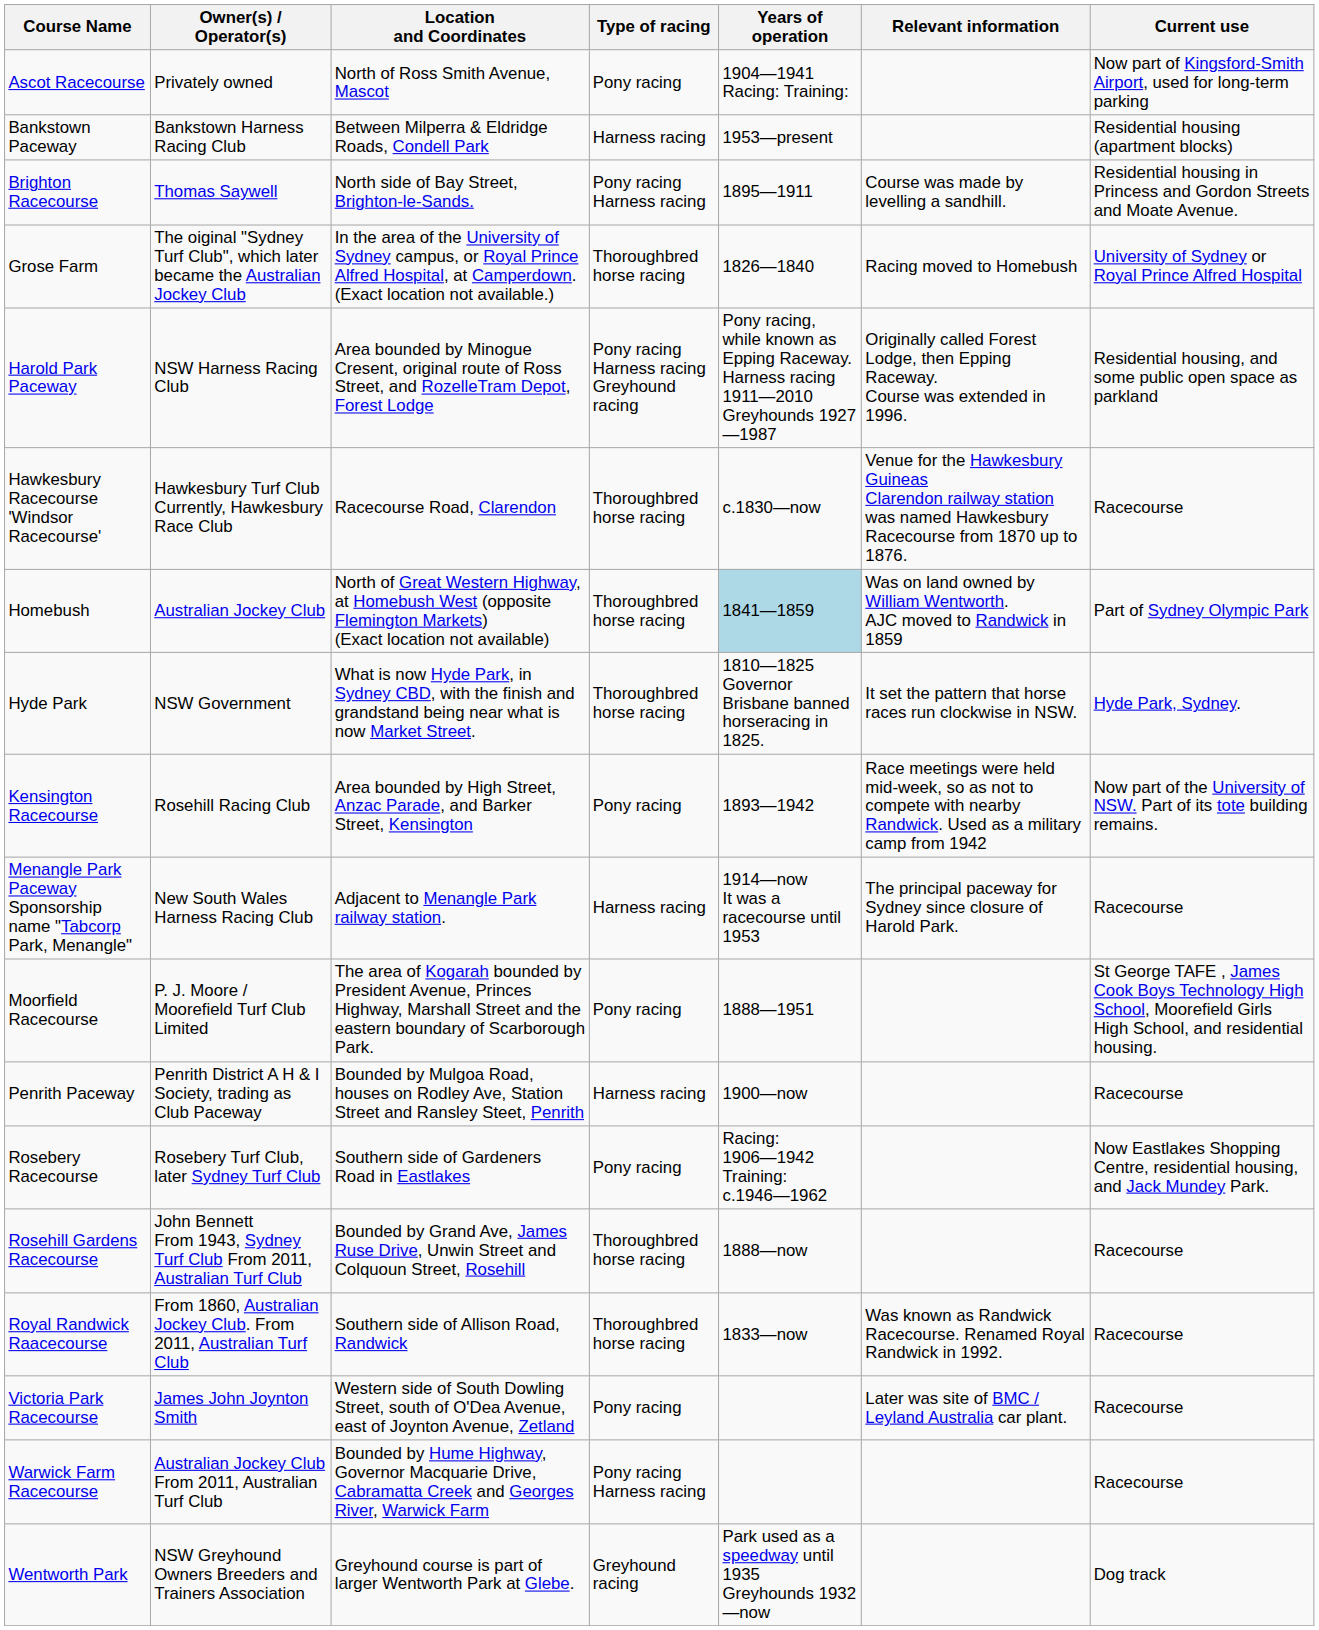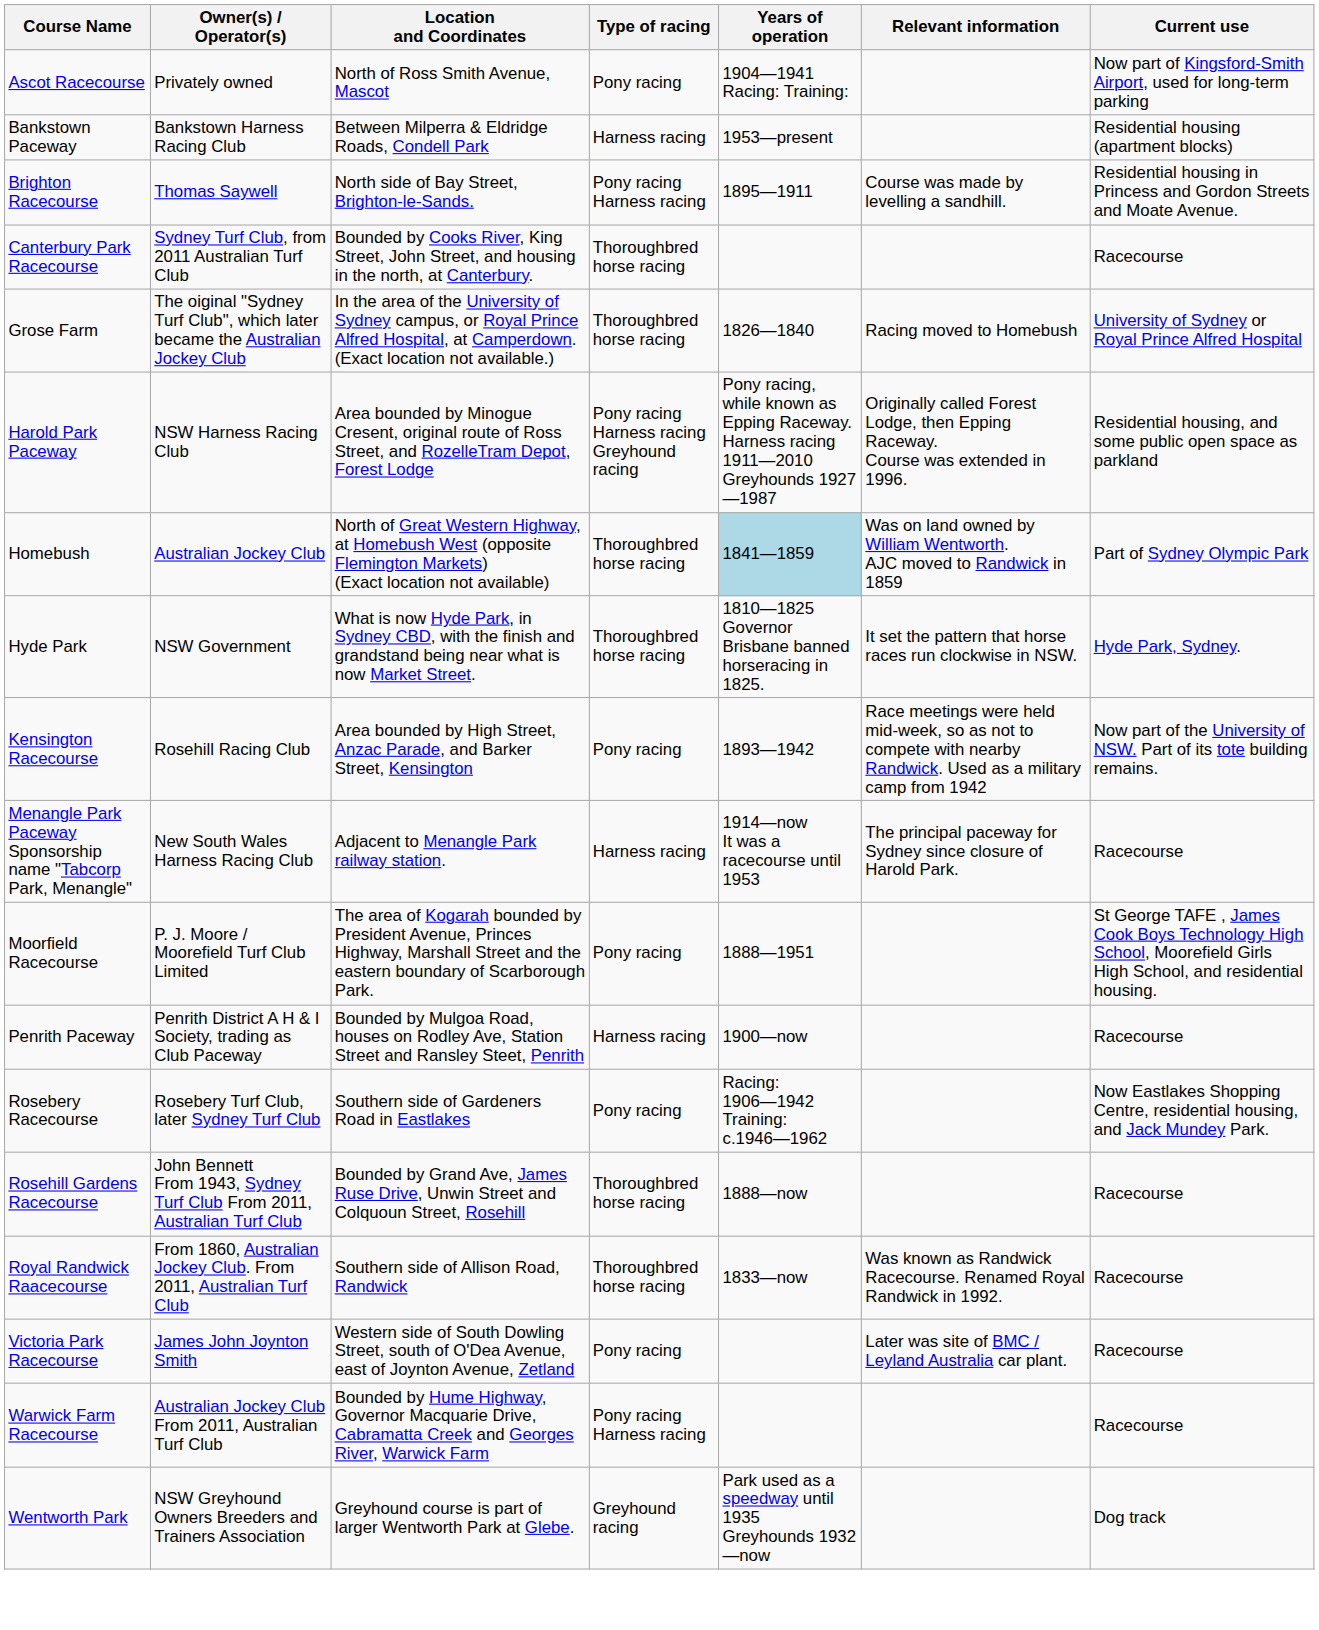+ row: (70, 256)
- row: (55, 508)
